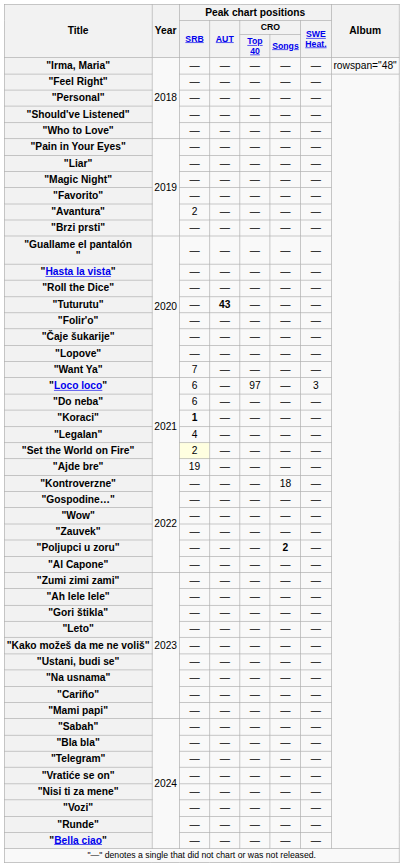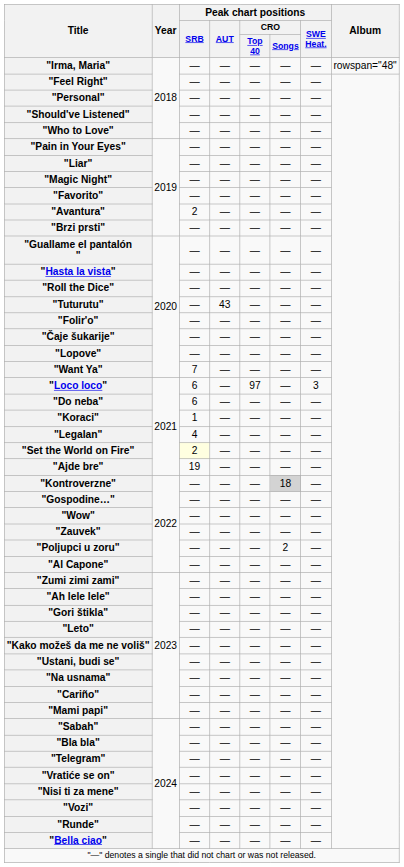(225, 304) bold -> (225, 304) normal
(195, 418) bold -> (195, 418) normal
(285, 483) no background -> (285, 483) lightgrey background
(285, 548) bold -> (285, 548) normal
